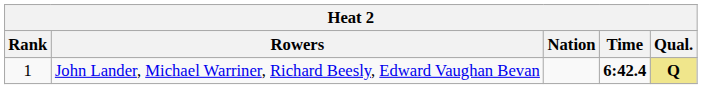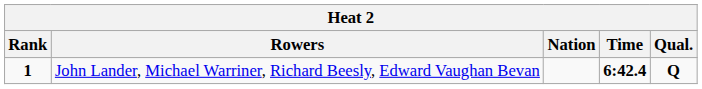(28, 70) normal -> (28, 70) bold
(674, 70) khaki background -> (674, 70) no background
